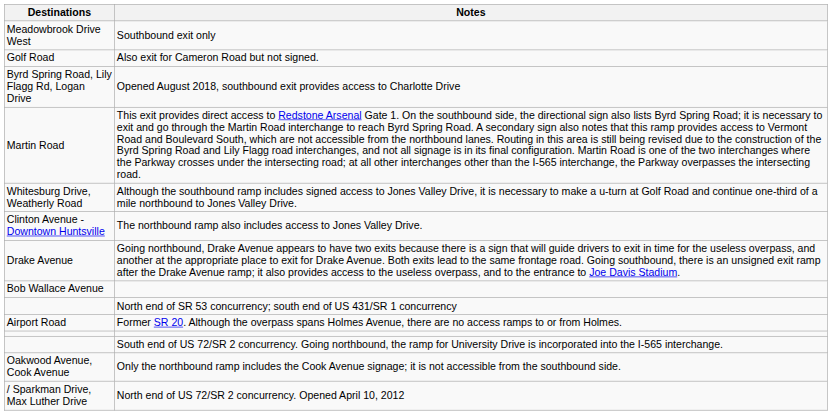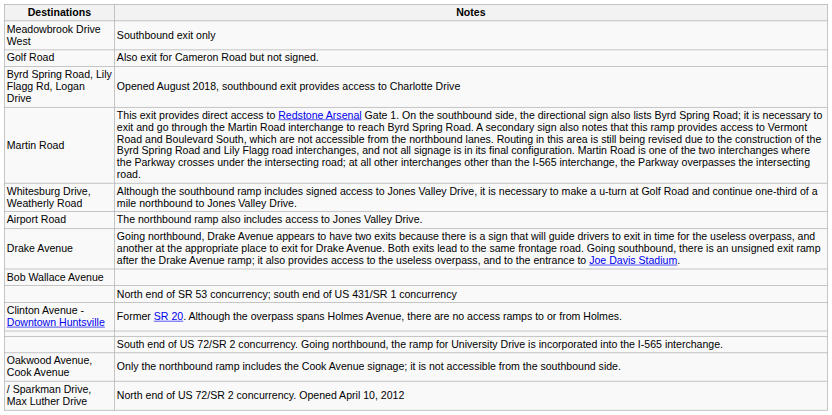(56, 226) Clinton Avenue - Downtown Huntsville -> (36, 220) Airport Road
(36, 322) Airport Road -> (56, 316) Clinton Avenue - Downtown Huntsville
